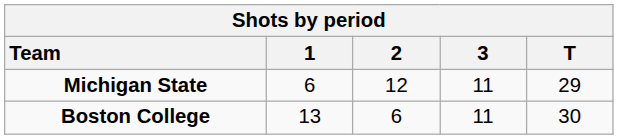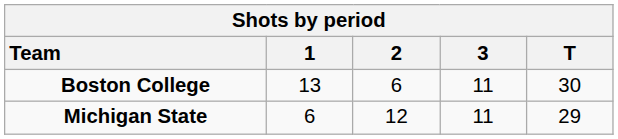rows swapped: (136, 85) <-> (136, 117)
